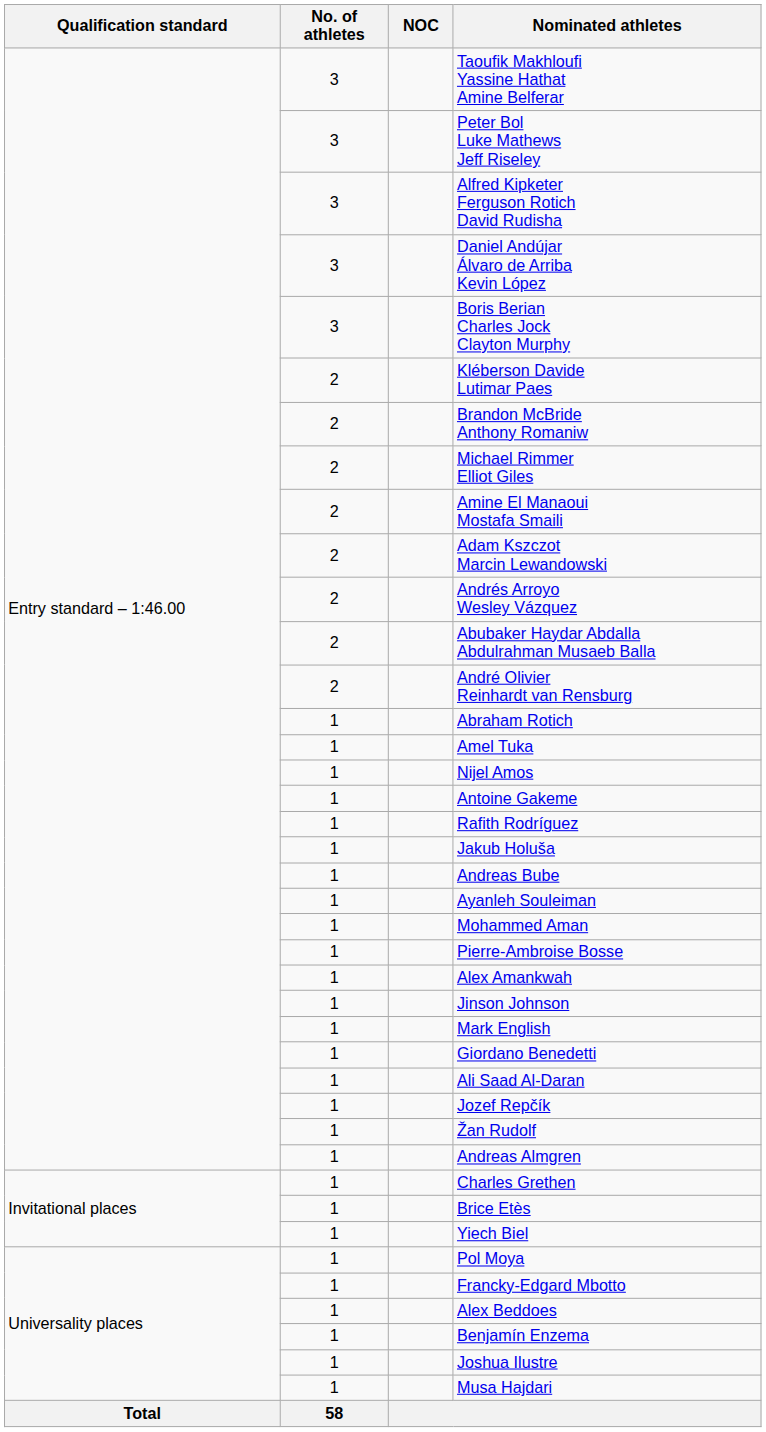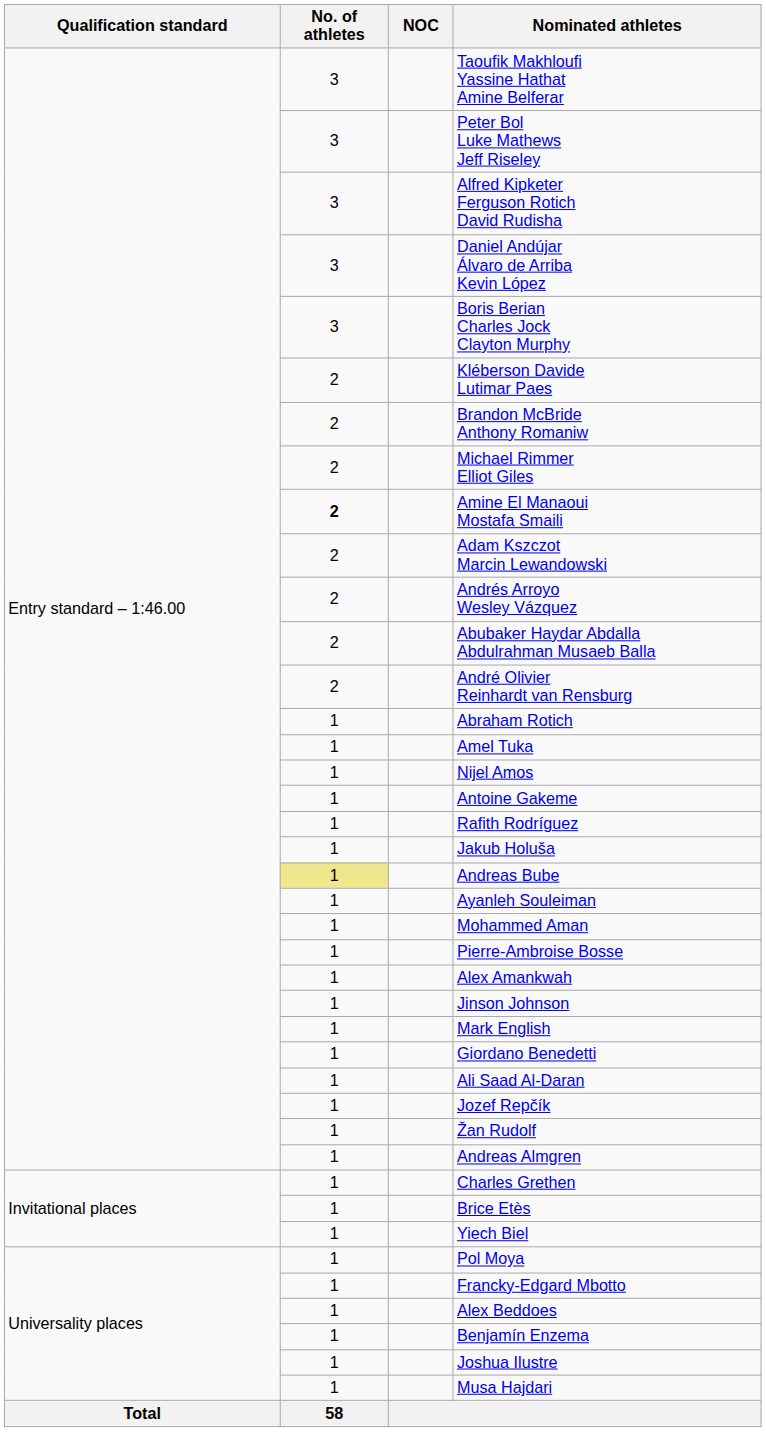(334, 511) normal -> (334, 511) bold
(334, 875) no background -> (334, 875) khaki background
